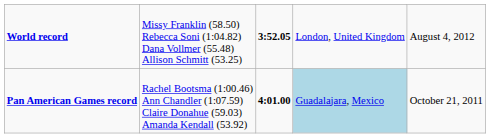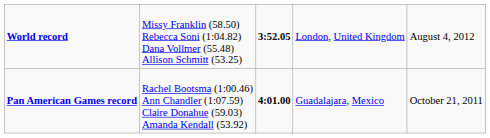(340, 100) lightblue background -> (340, 100) no background
